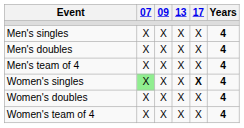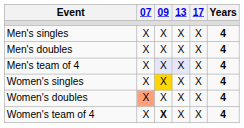(163, 66) no background -> (163, 66) lavender background
(181, 66) no background -> (181, 66) lavender background
(146, 82) lightgreen background -> (146, 82) no background
(163, 82) no background -> (163, 82) gold background
(198, 82) bold -> (198, 82) normal
(146, 98) no background -> (146, 98) lightsalmon background
(163, 114) normal -> (163, 114) bold
